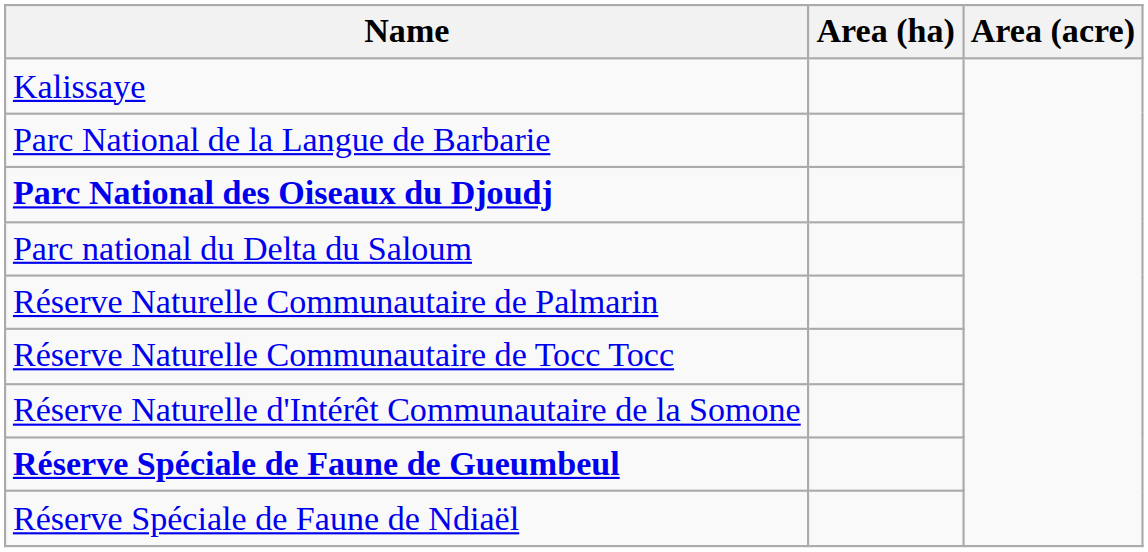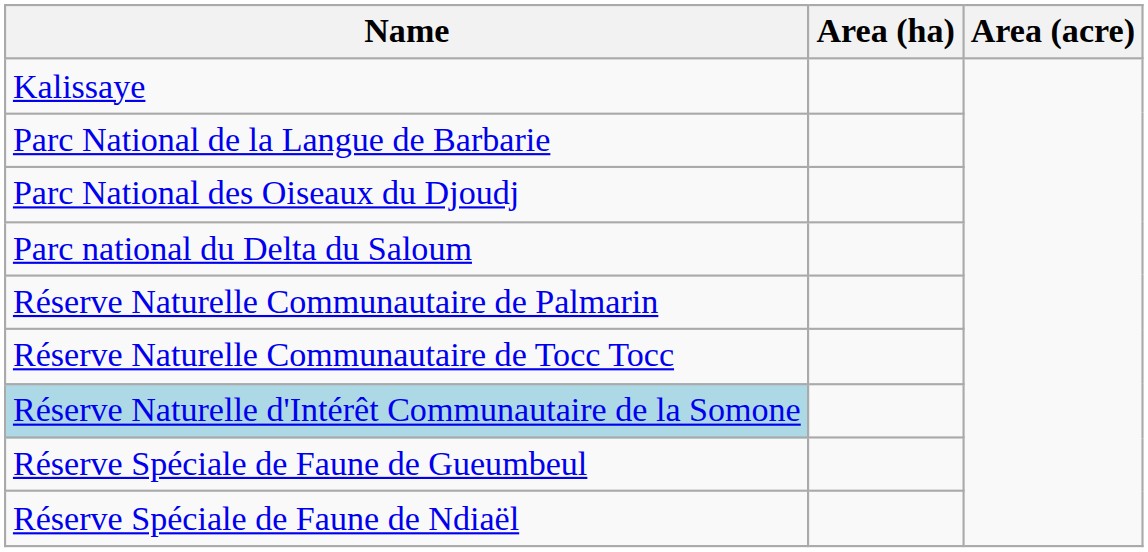(283, 193) bold -> (266, 193) normal
(407, 409) no background -> (407, 409) lightblue background
(316, 463) bold -> (300, 463) normal
